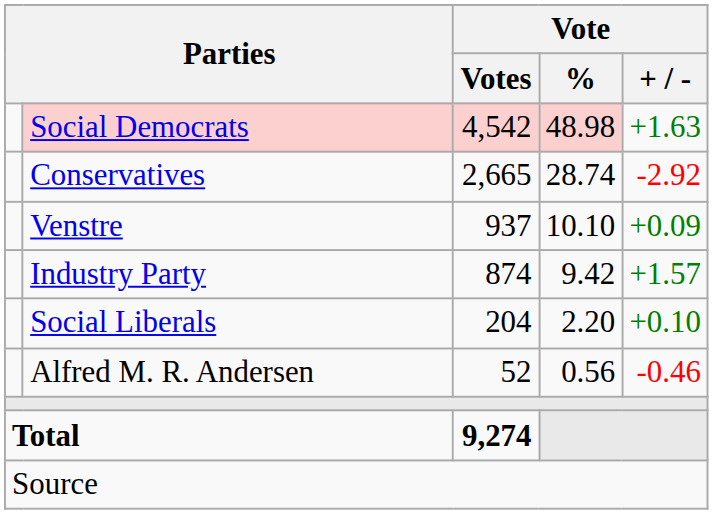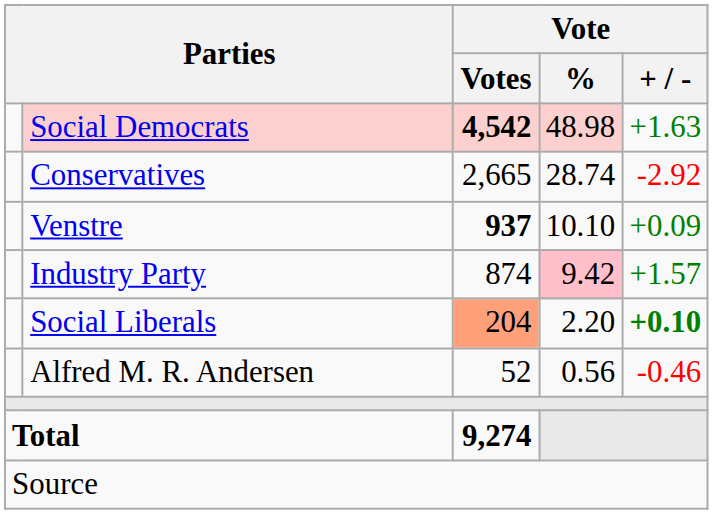(497, 126) normal -> (497, 126) bold
(508, 224) normal -> (508, 224) bold
(588, 273) no background -> (588, 273) pink background
(508, 322) no background -> (508, 322) lightsalmon background
(665, 322) normal -> (665, 322) bold
